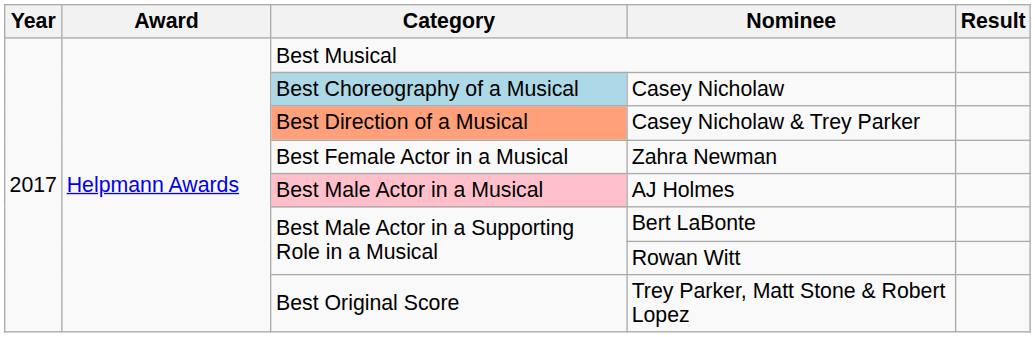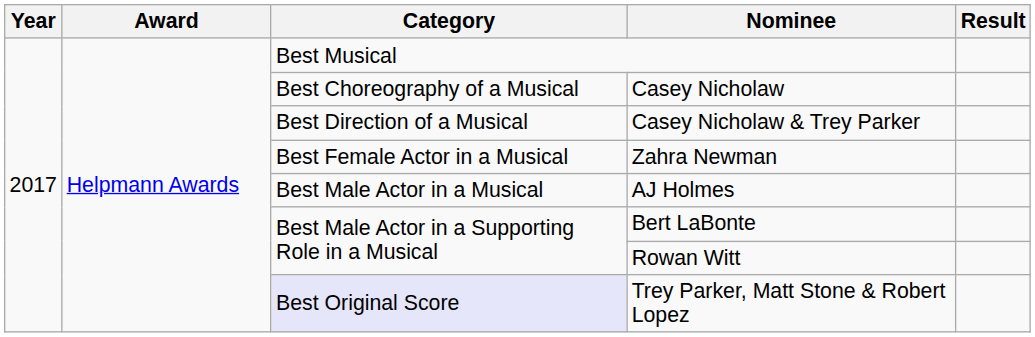(427, 88) lightblue background -> (427, 88) no background
(402, 122) lightsalmon background -> (402, 122) no background
(410, 190) pink background -> (410, 190) no background
(368, 303) no background -> (368, 303) lavender background
